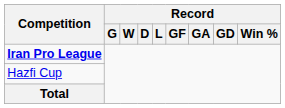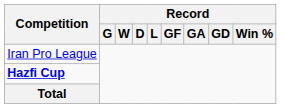(54, 53) bold -> (52, 53) normal
(35, 73) normal -> (36, 73) bold
